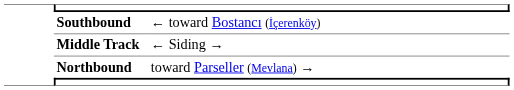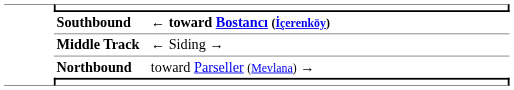(236, 22) normal -> (240, 22) bold
